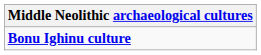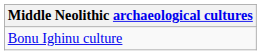(69, 38) bold -> (65, 38) normal
